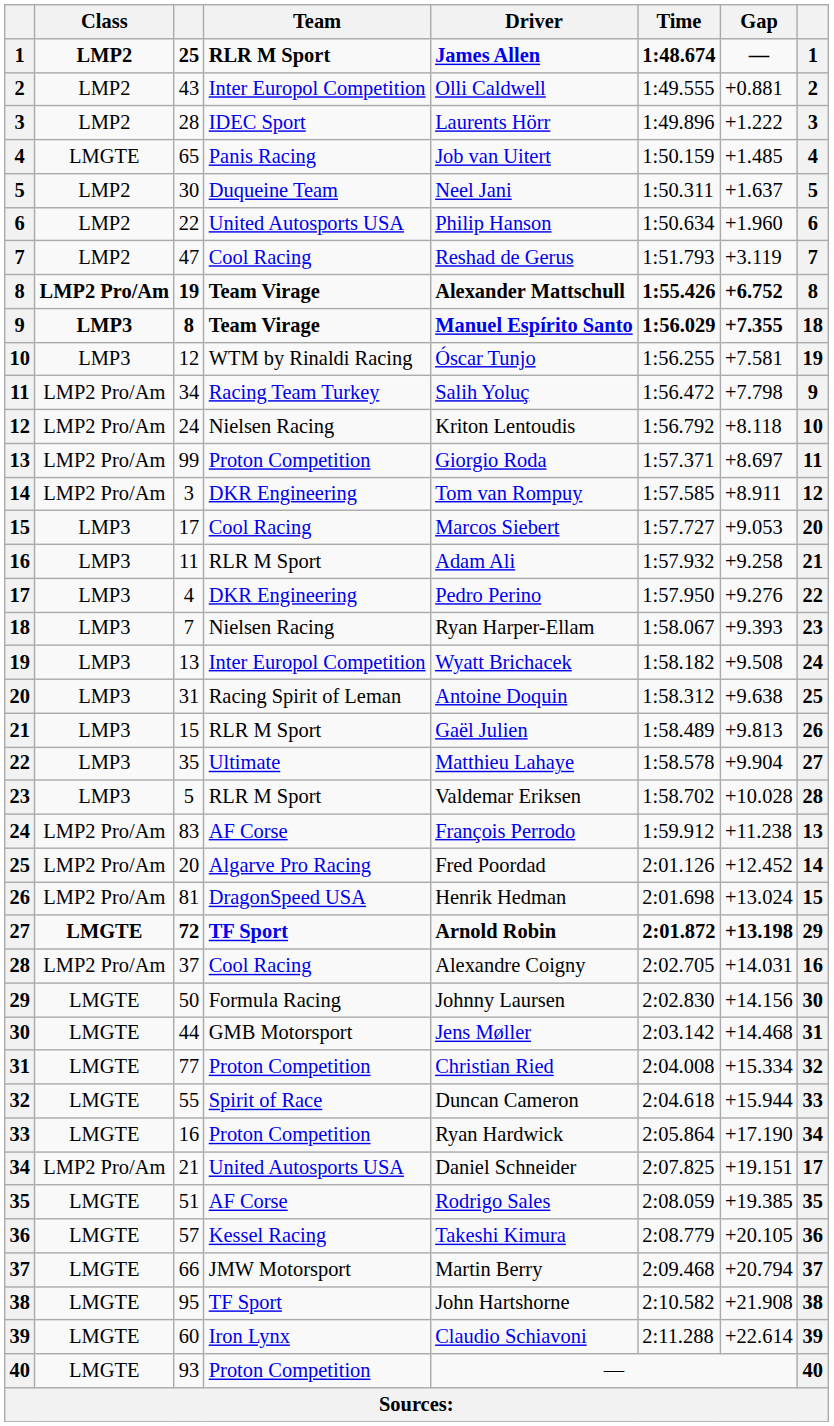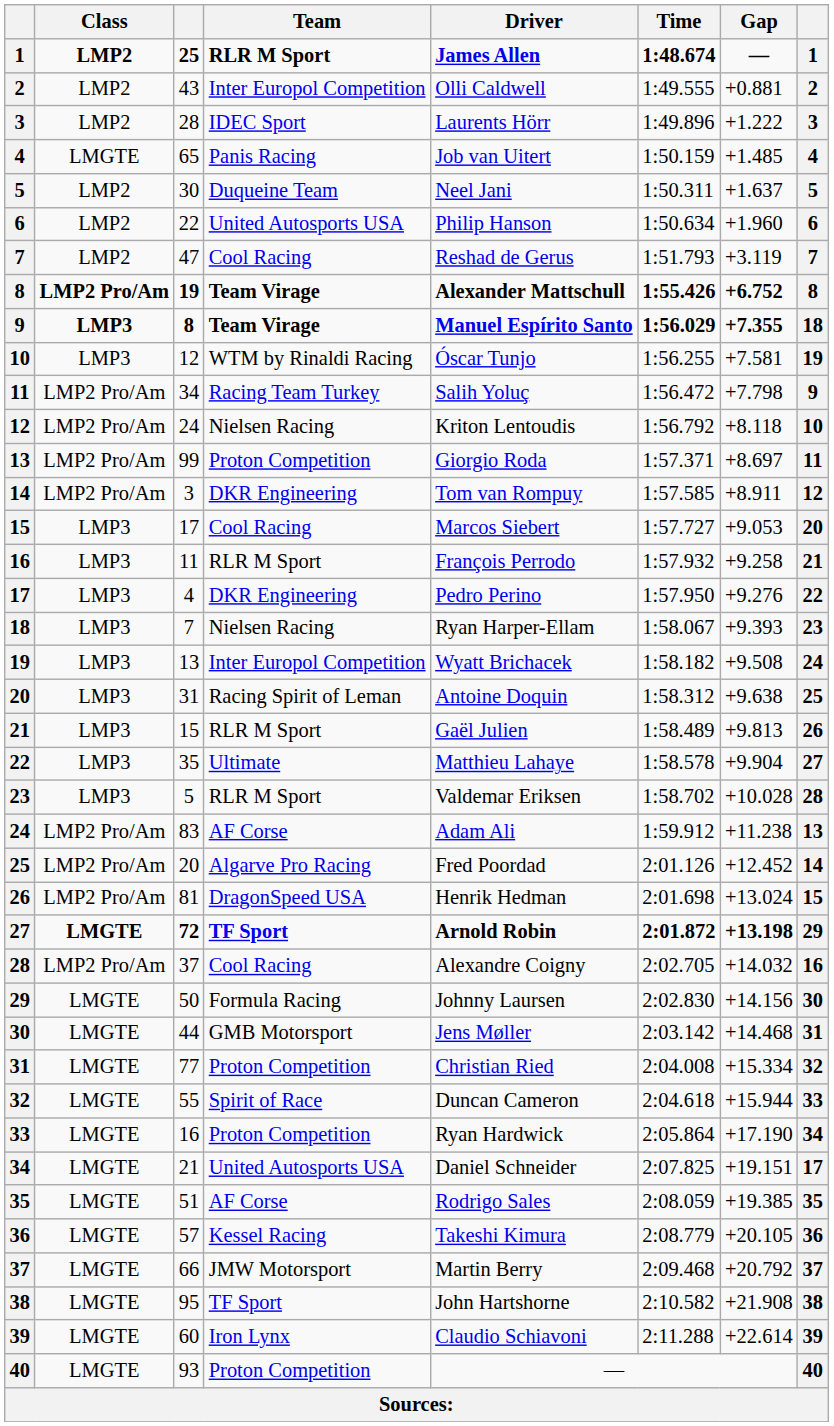(475, 561) Adam Ali -> (505, 561) François Perrodo
(505, 831) François Perrodo -> (475, 831) Adam Ali
(759, 966) +14.031 -> (759, 966) +14.032
(104, 1168) LMP2 Pro/Am -> (104, 1168) LMGTE
(759, 1269) +20.794 -> (759, 1269) +20.792
